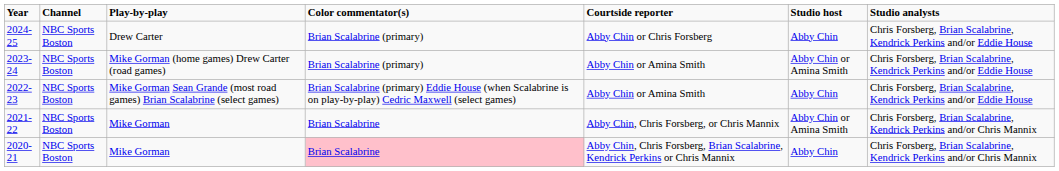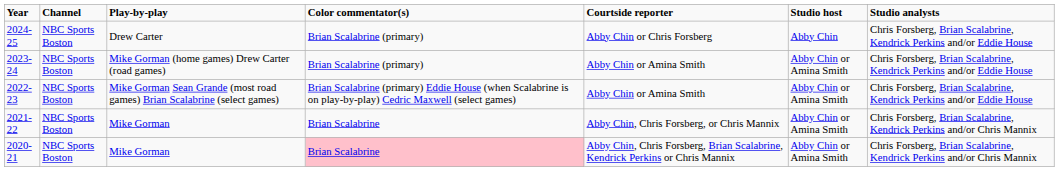(814, 94) Abby Chin -> (820, 94) Abby Chin or Amina Smith
(814, 152) Abby Chin -> (820, 152) Abby Chin or Amina Smith
